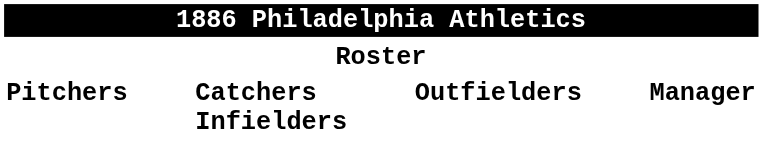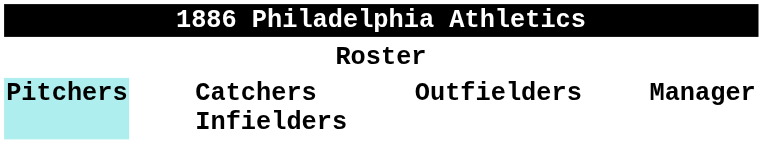(67, 94) no background -> (67, 94) paleturquoise background
